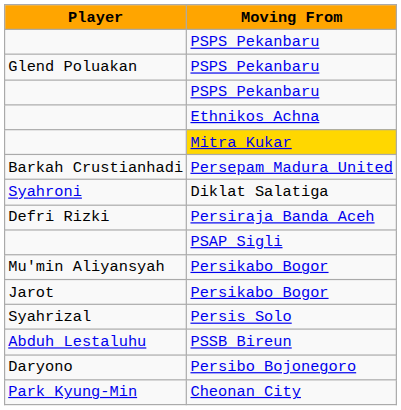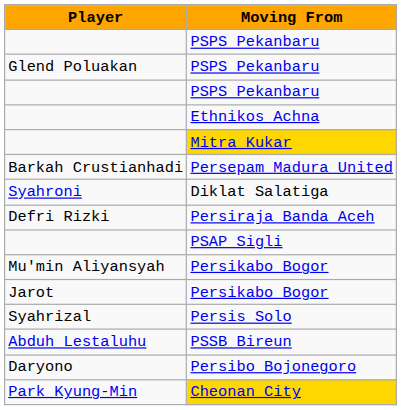(246, 392) no background -> (246, 392) gold background
